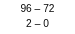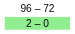(37, 23) no background -> (37, 23) lightgreen background
